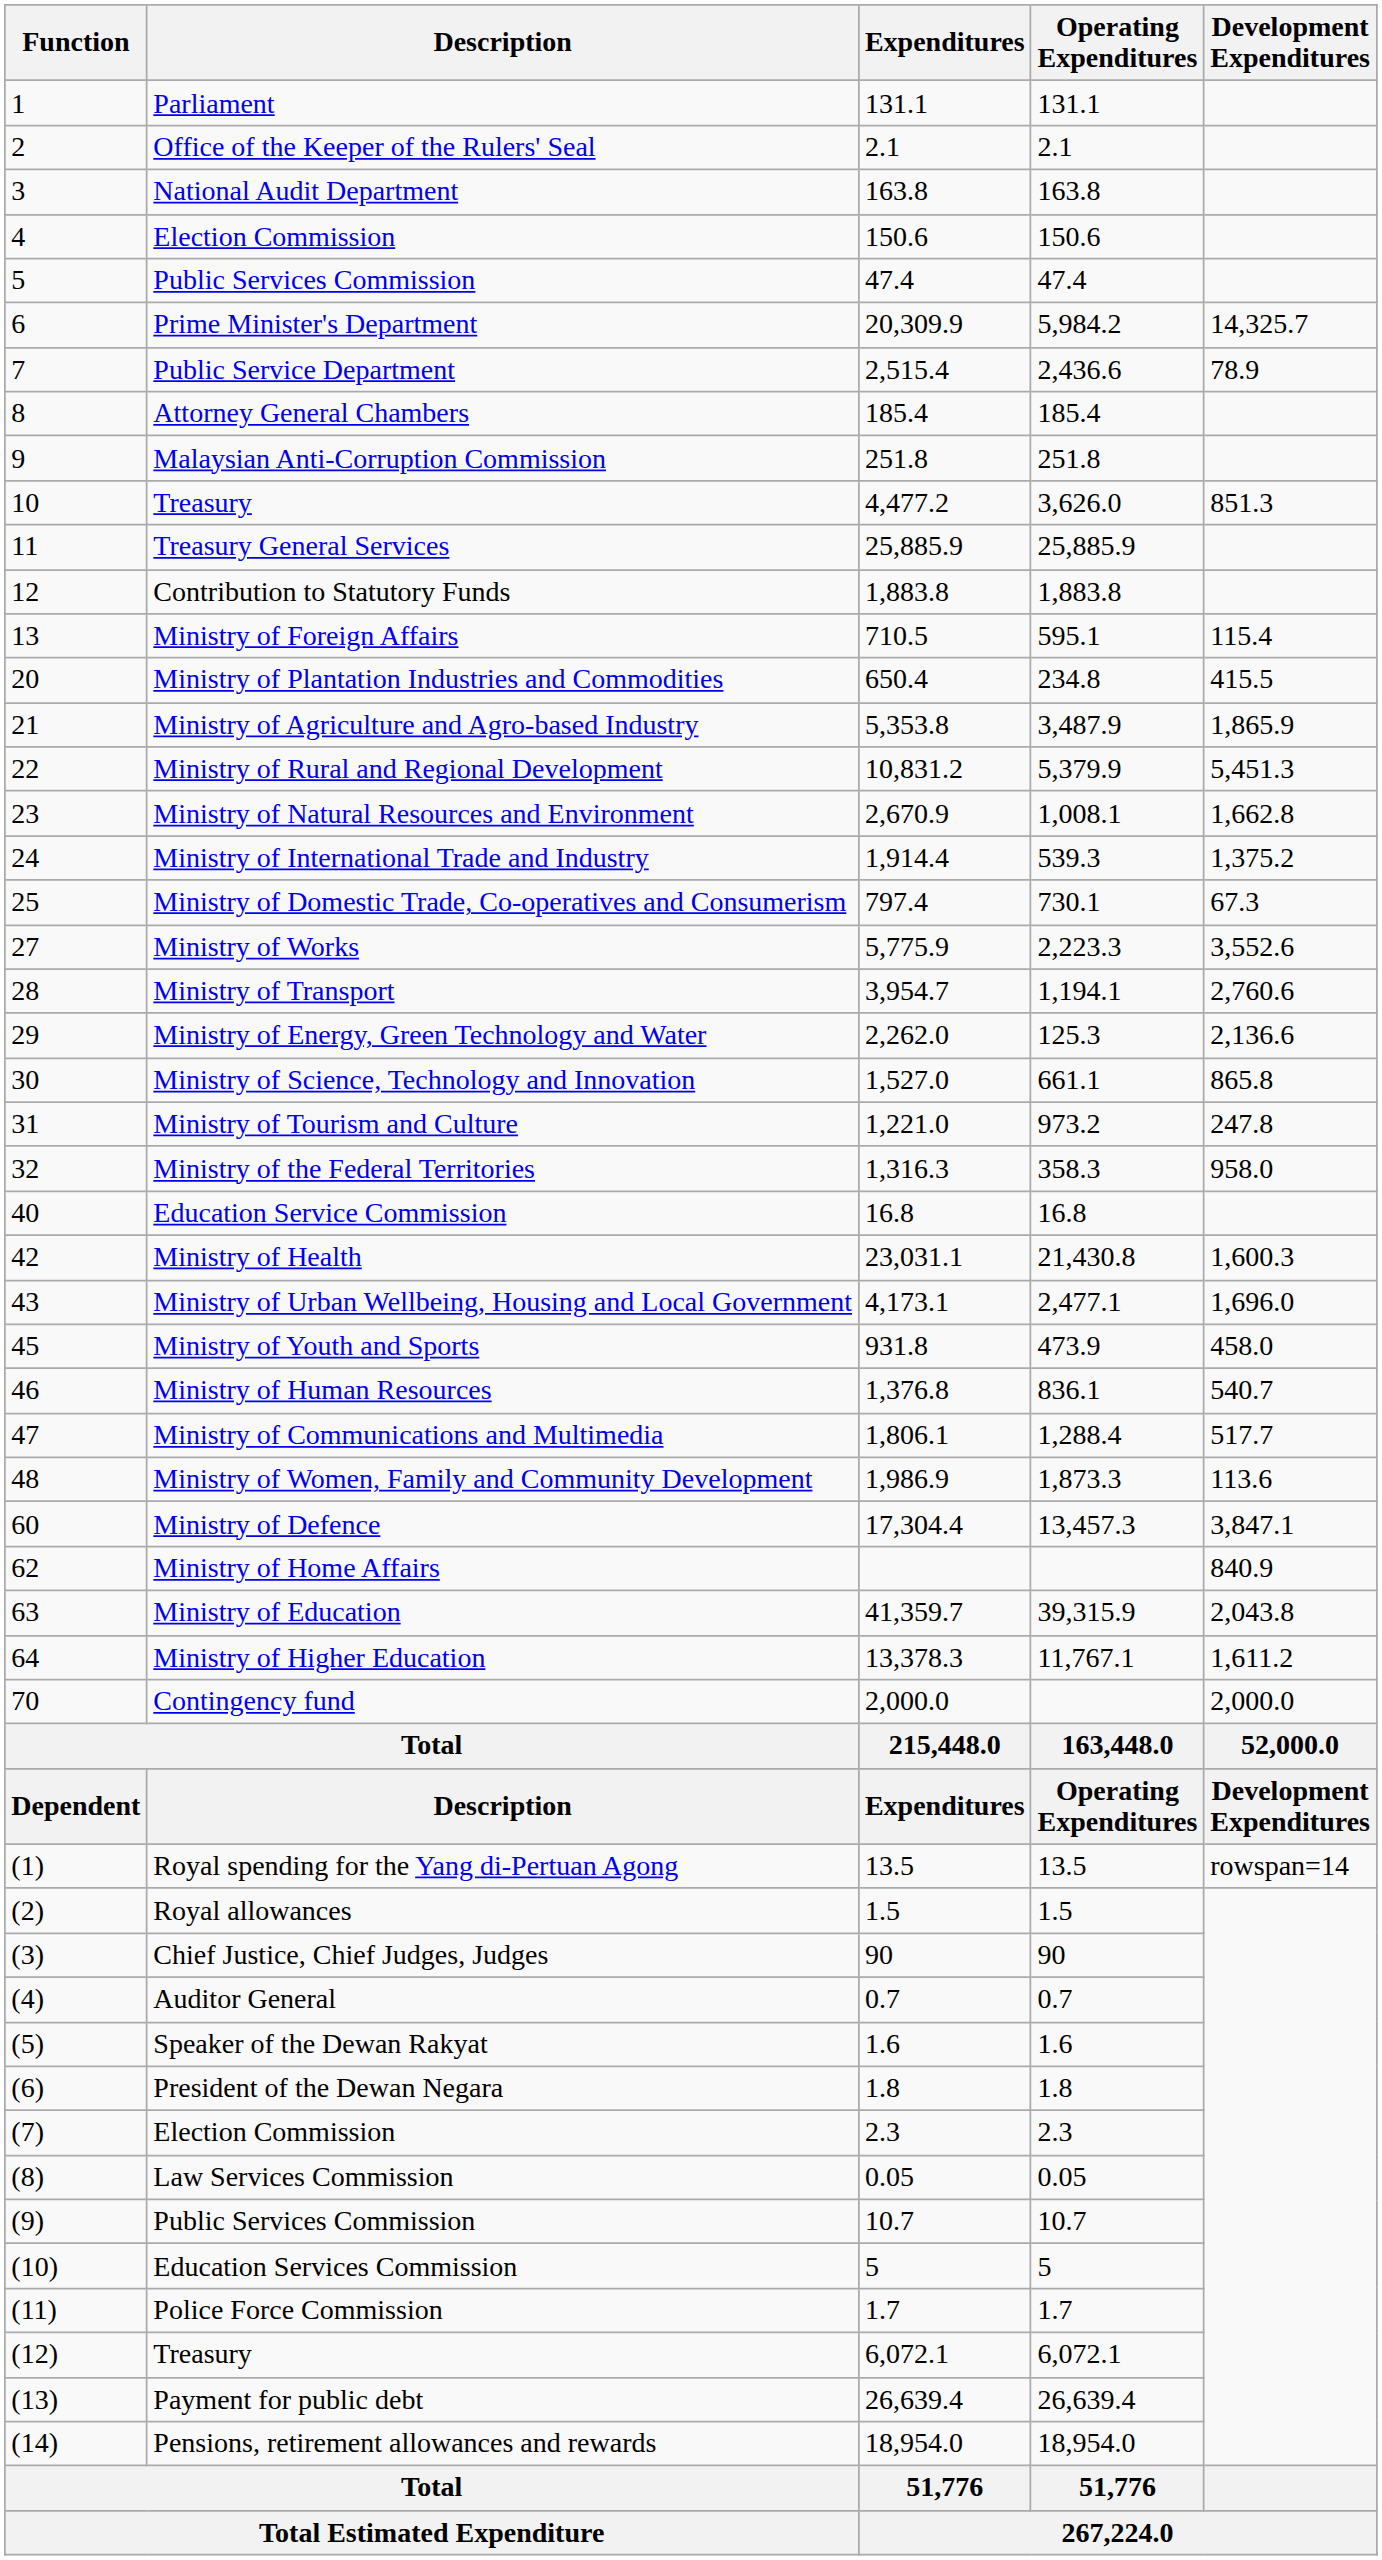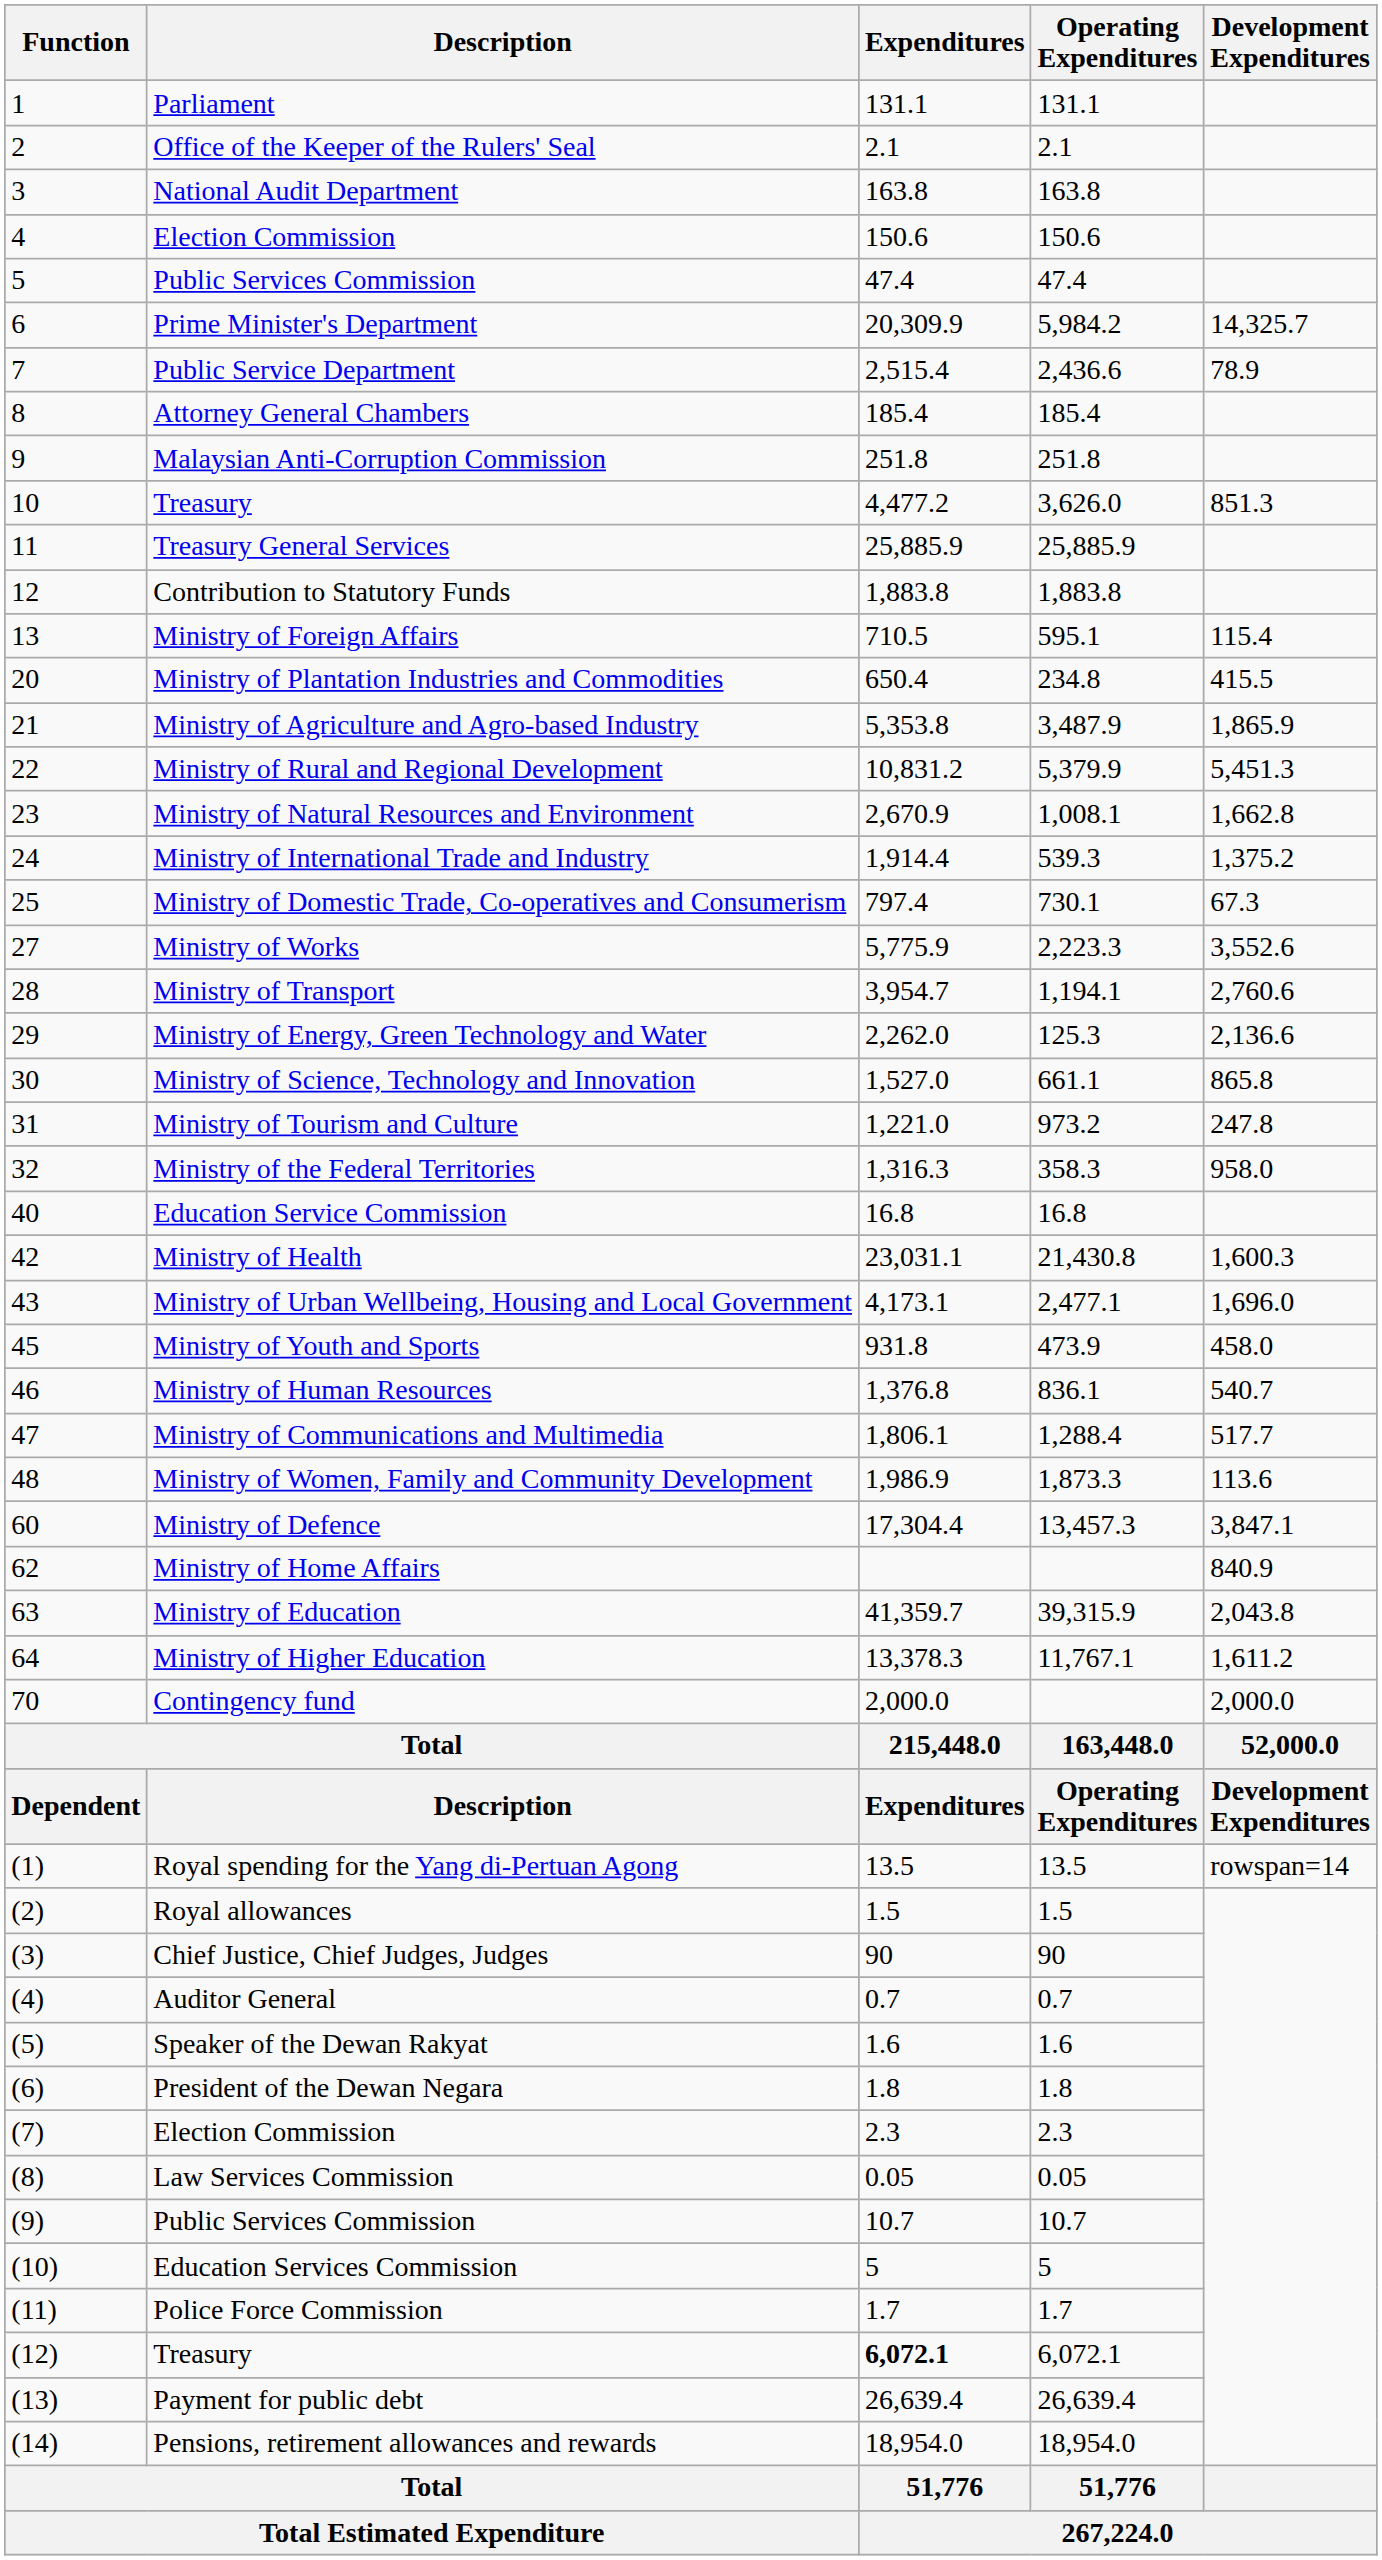(907, 2354) normal -> (907, 2354) bold
